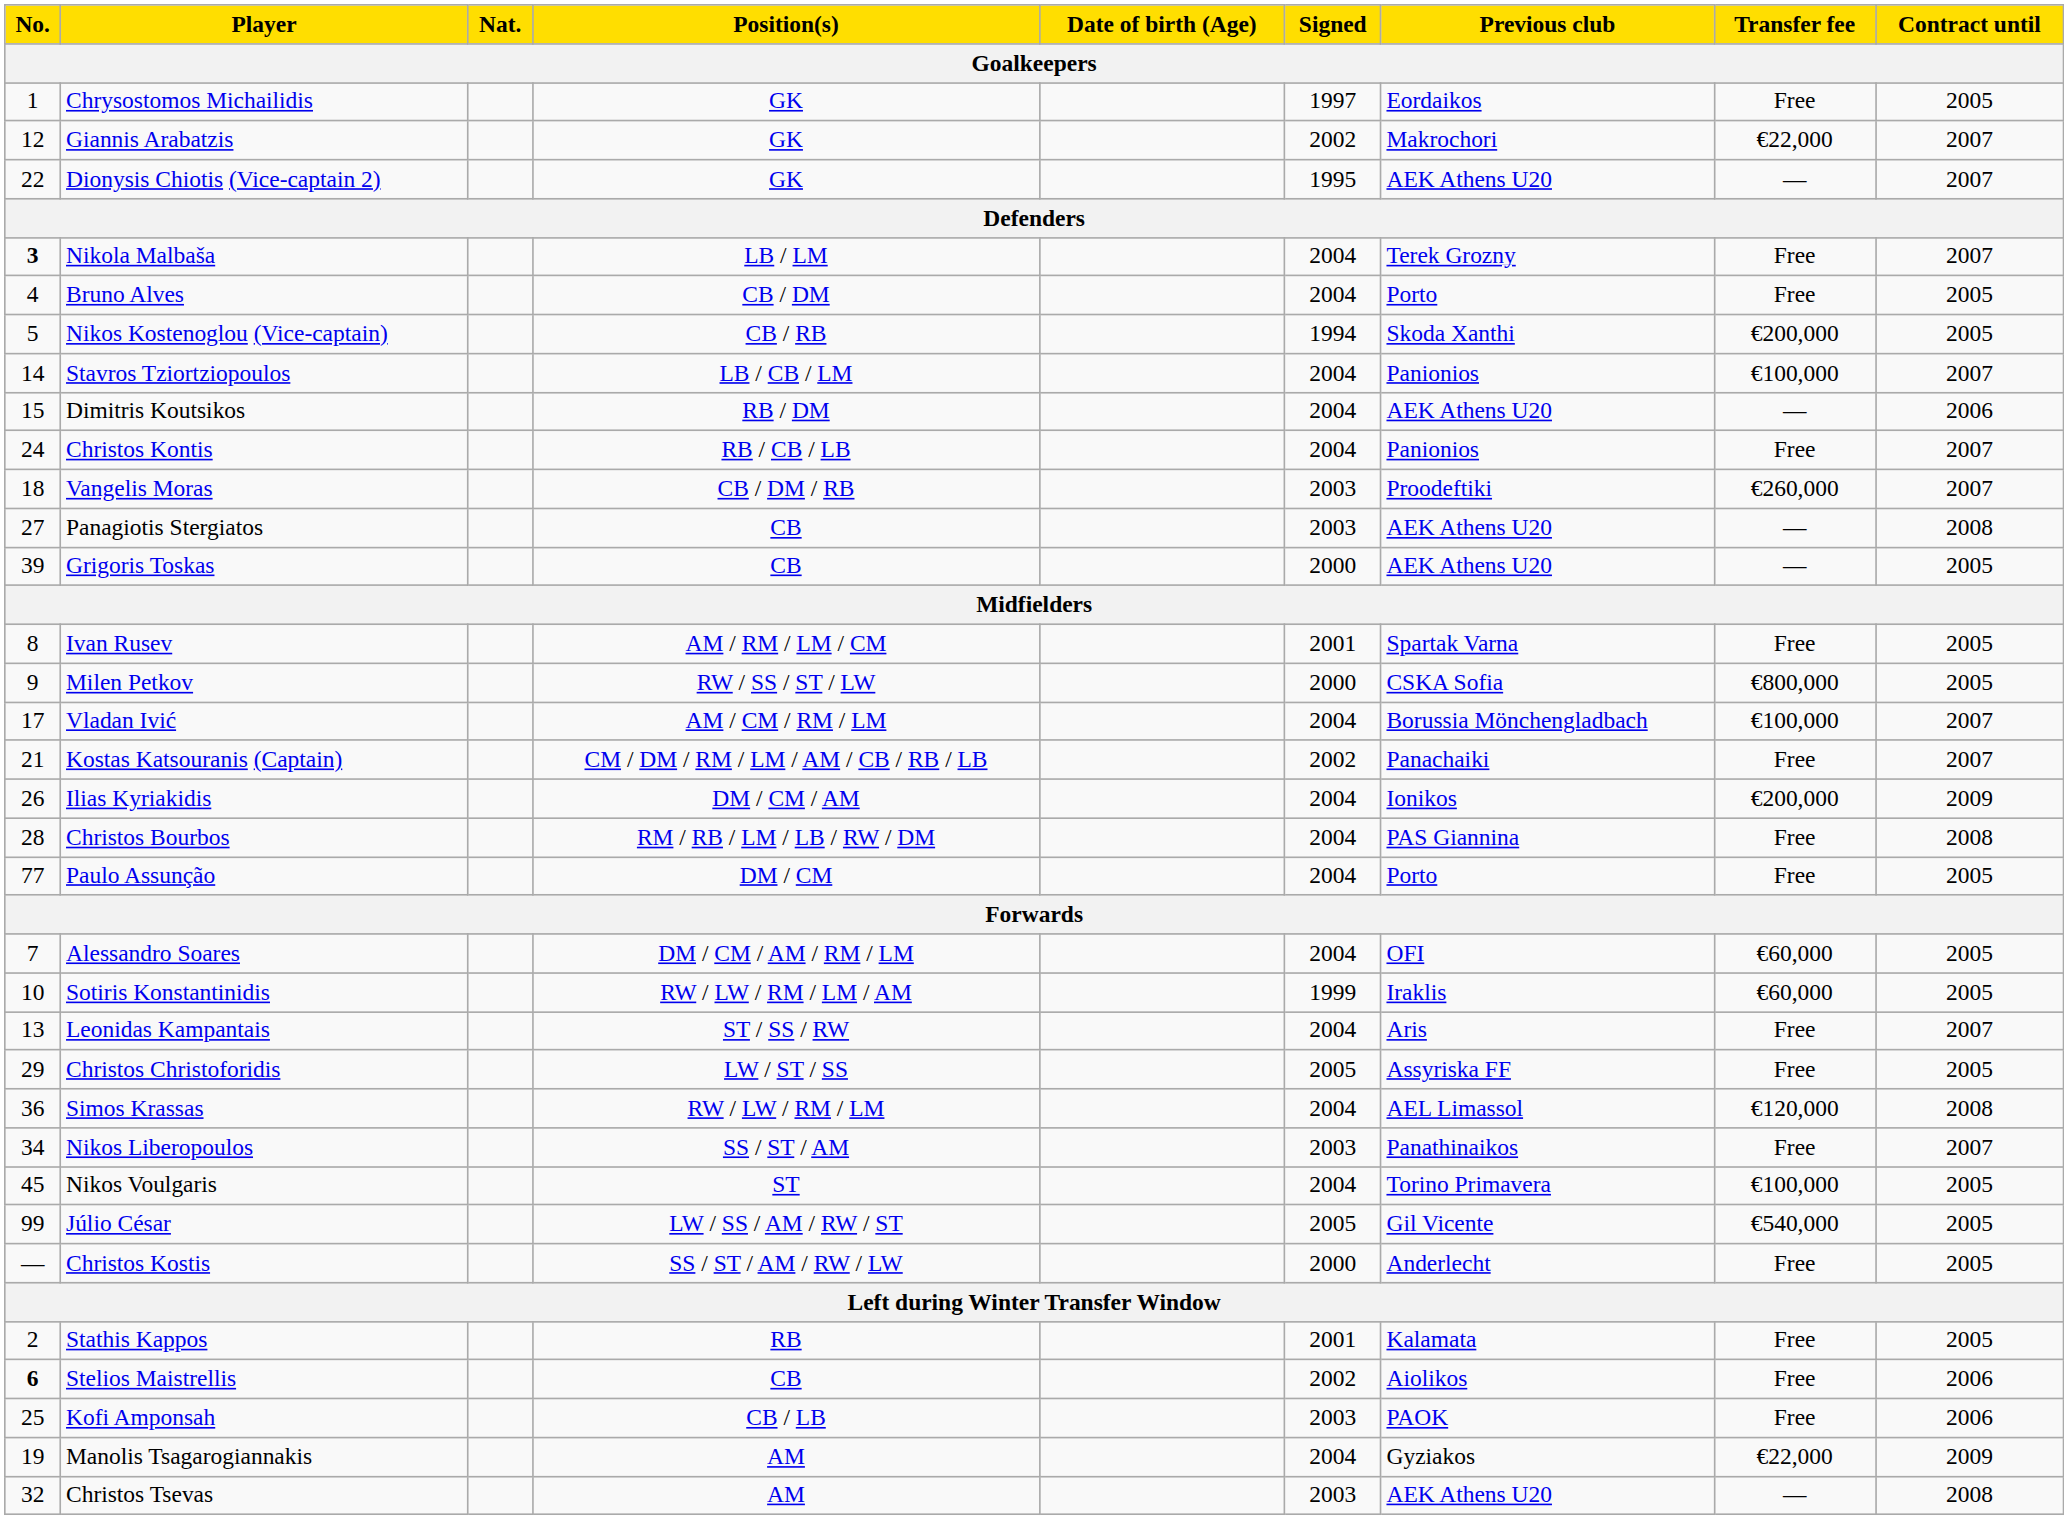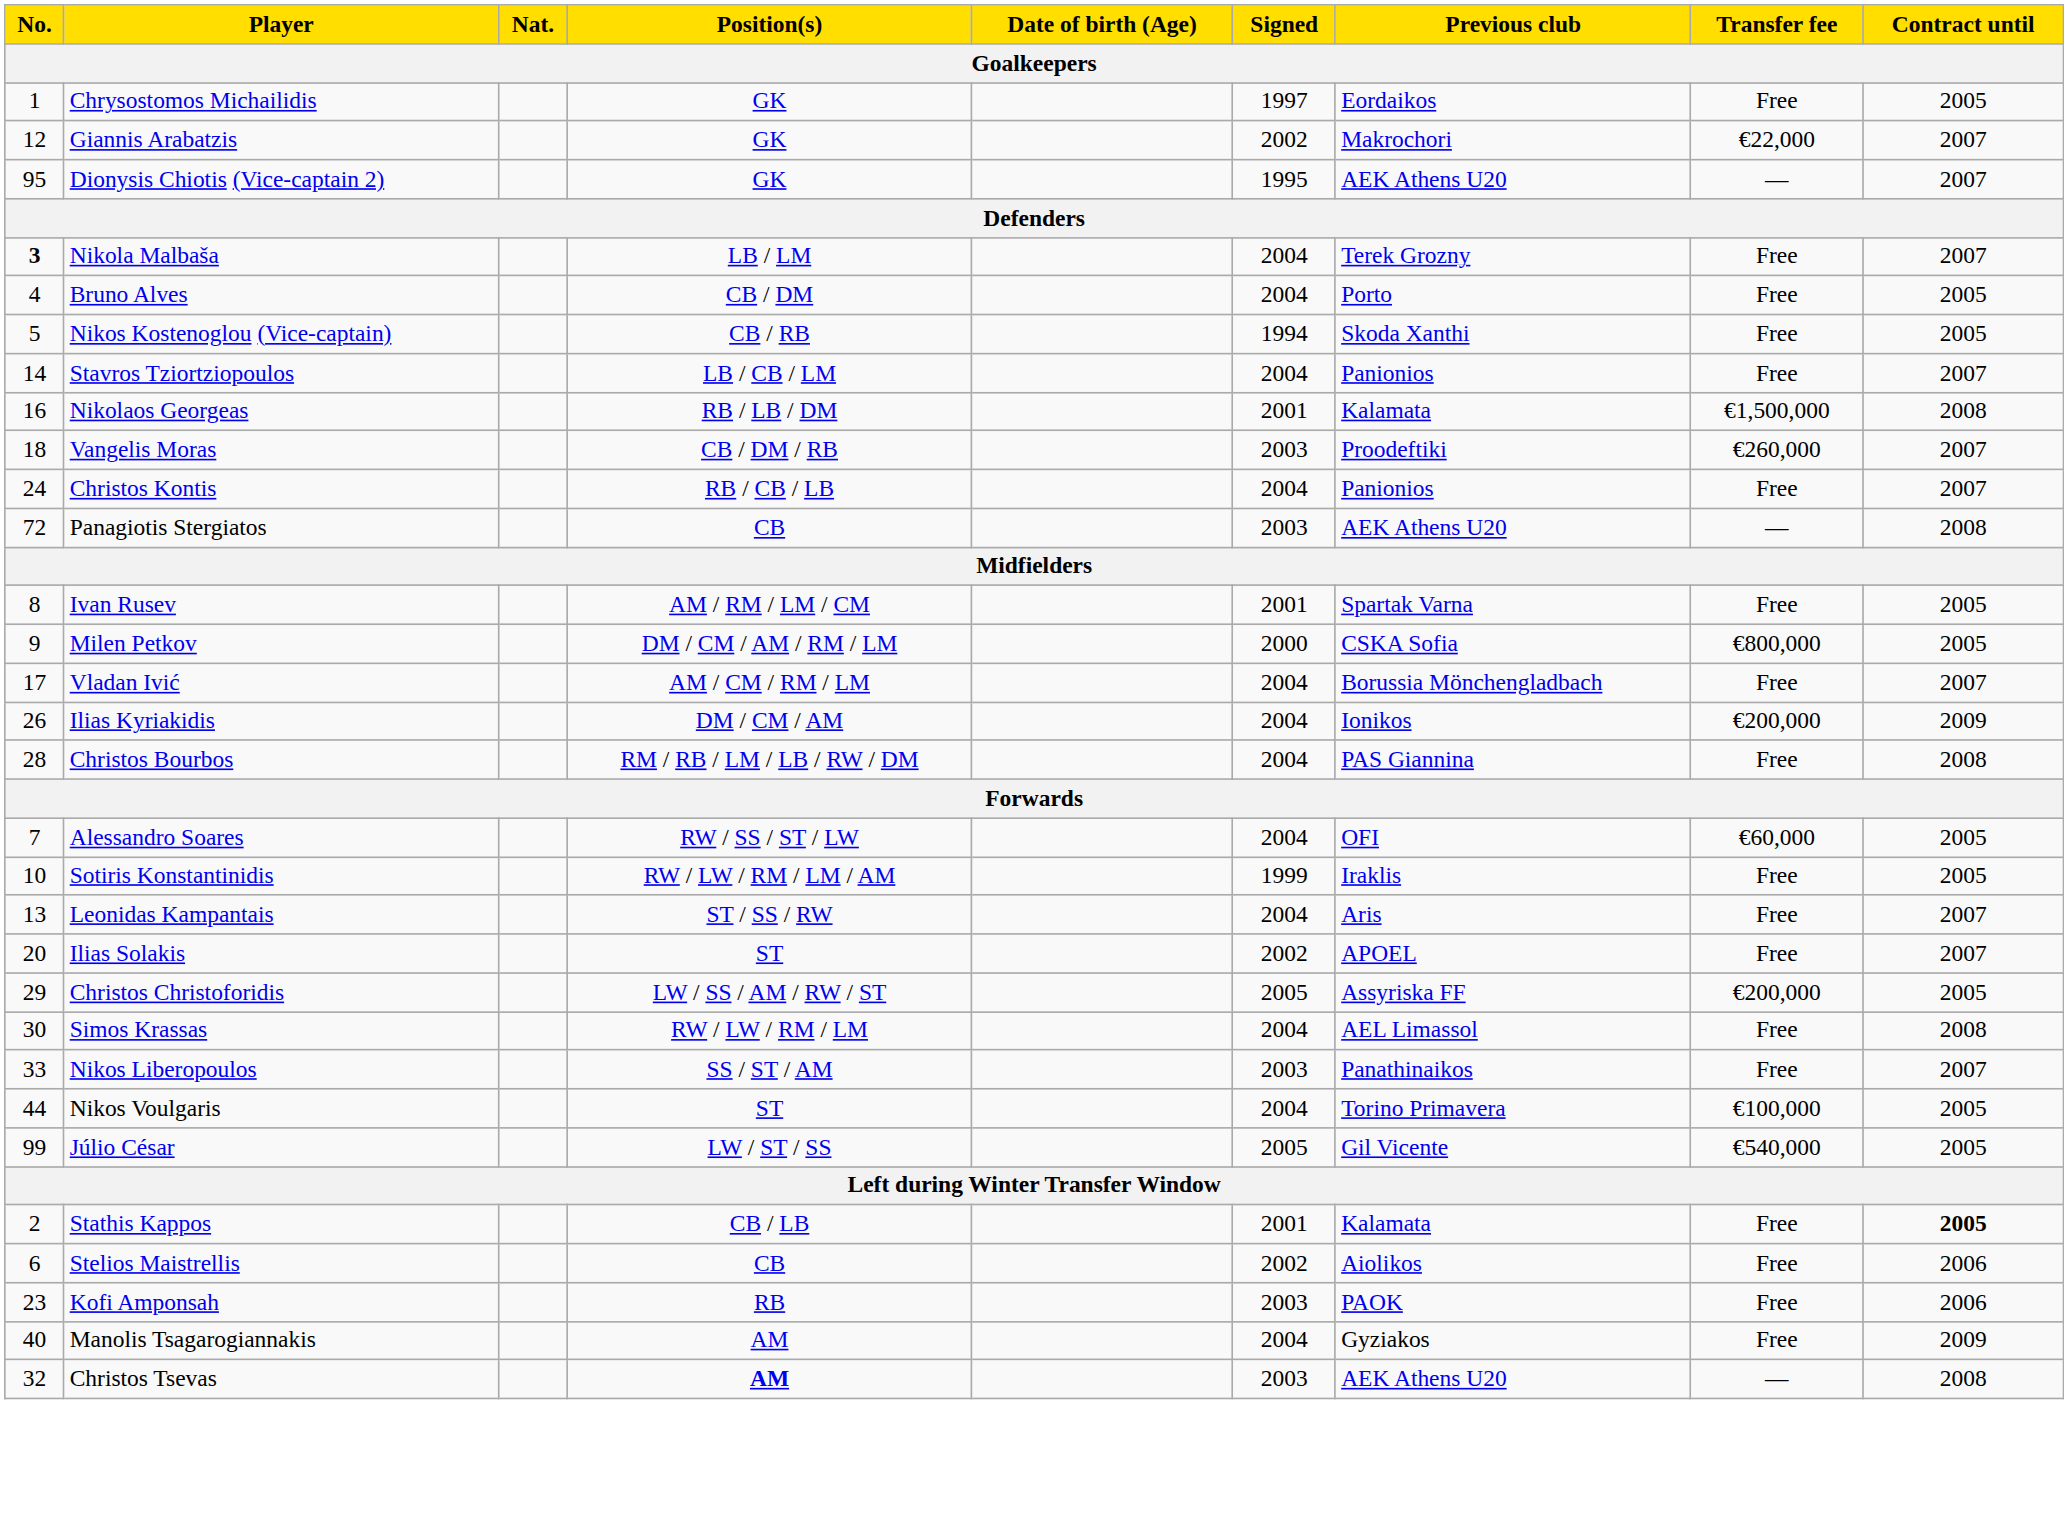(33, 179) 22 -> (34, 179) 95
(1795, 333) €200,000 -> (1777, 333) Free
(1795, 372) €100,000 -> (1777, 372) Free
- row: (156, 411)
+ row: (159, 411)
rows swapped: (139, 488) <-> (139, 450)
(33, 527) 27 -> (34, 527) 72
- row: (140, 566)
(786, 682) RW / SS / ST / LW -> (770, 643) DM / CM / AM / RM / LM
(1795, 721) €100,000 -> (1777, 682) Free
- row: (204, 759)
- row: (141, 875)
(786, 953) DM / CM / AM / RM / LM -> (770, 837) RW / SS / ST / LW
(1795, 992) €60,000 -> (1777, 875) Free
+ row: (127, 953)
(786, 1069) LW / ST / SS -> (770, 992) LW / SS / AM / RW / ST
(1795, 1069) Free -> (1777, 992) €200,000
(33, 1108) 36 -> (34, 1030) 30
(1795, 1108) €120,000 -> (1777, 1030) Free
(33, 1146) 34 -> (34, 1069) 33
(33, 1185) 45 -> (34, 1108) 44
(786, 1224) LW / SS / AM / RW / ST -> (770, 1146) LW / ST / SS
- row: (138, 1263)
(786, 1340) RB -> (770, 1224) CB / LB
(1969, 1340) normal -> (1963, 1224) bold
(33, 1379) bold -> (34, 1263) normal
(33, 1417) 25 -> (34, 1301) 23
(786, 1417) CB / LB -> (770, 1301) RB
(33, 1456) 19 -> (34, 1340) 40
(1795, 1456) €22,000 -> (1777, 1340) Free
(786, 1495) normal -> (770, 1379) bold
